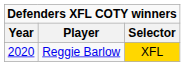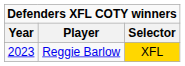(21, 52) 2020 -> (21, 52) 2023
